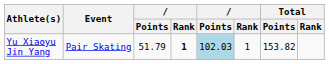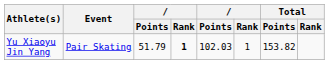(216, 47) lightblue background -> (216, 47) no background
